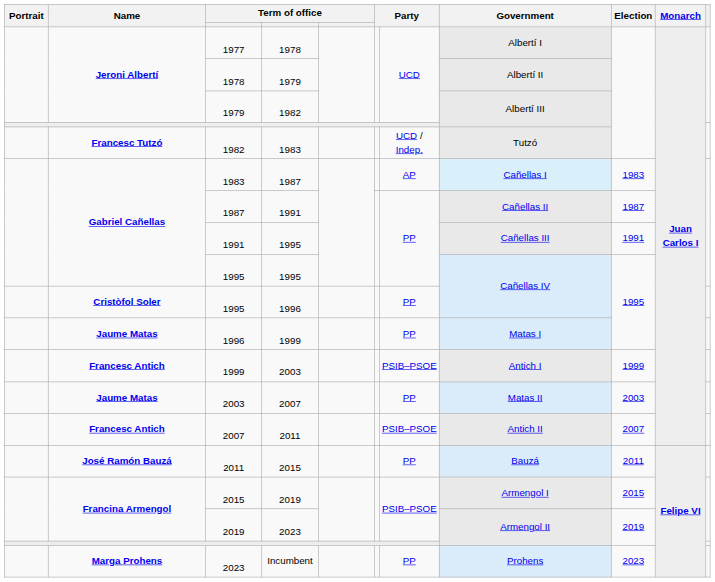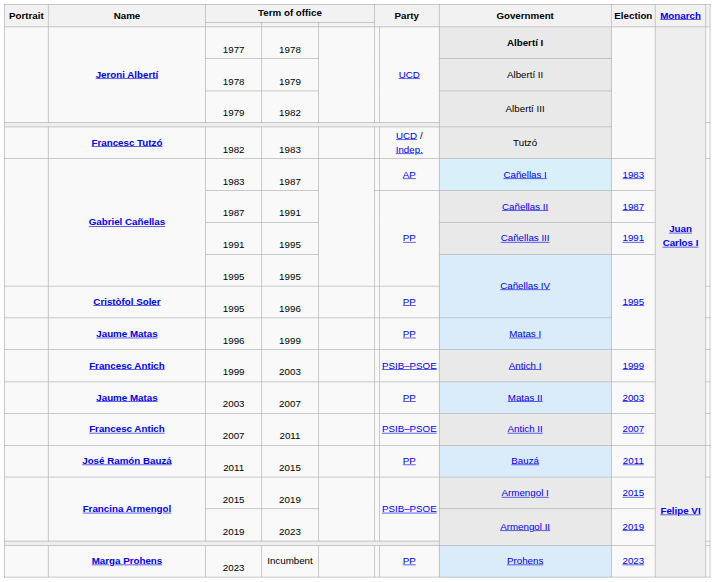(525, 42) normal -> (525, 42) bold
